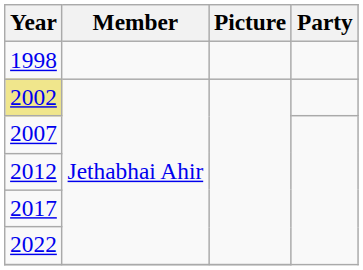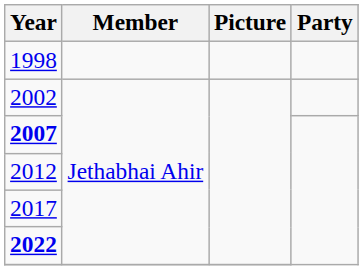(33, 97) khaki background -> (33, 97) no background
(33, 134) normal -> (33, 134) bold
(33, 245) normal -> (33, 245) bold
